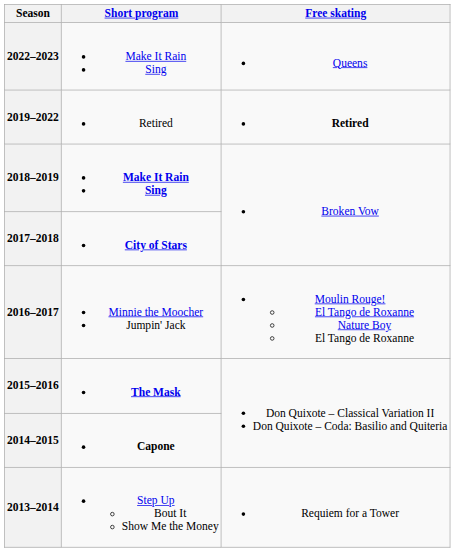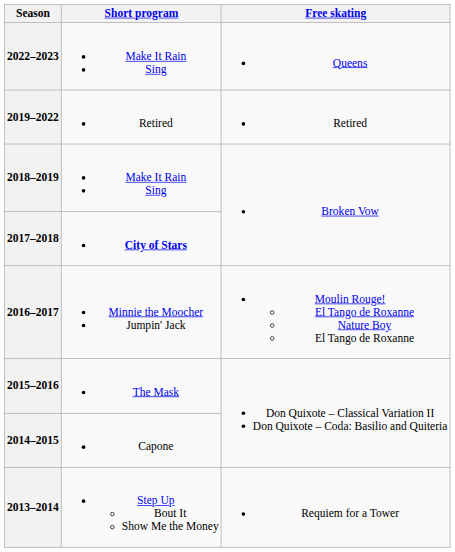(336, 123) bold -> (336, 123) normal
(141, 184) bold -> (141, 184) normal
(141, 392) bold -> (141, 392) normal
(141, 447) bold -> (141, 447) normal
